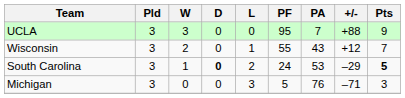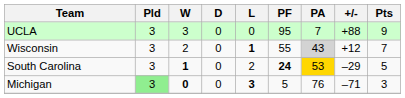(252, 48) normal -> (252, 48) bold
(318, 48) no background -> (318, 48) lightgrey background
(185, 66) normal -> (185, 66) bold
(218, 66) bold -> (218, 66) normal
(285, 66) normal -> (285, 66) bold
(318, 66) no background -> (318, 66) gold background
(384, 66) bold -> (384, 66) normal
(152, 84) no background -> (152, 84) lightgreen background
(185, 84) normal -> (185, 84) bold
(252, 84) normal -> (252, 84) bold
